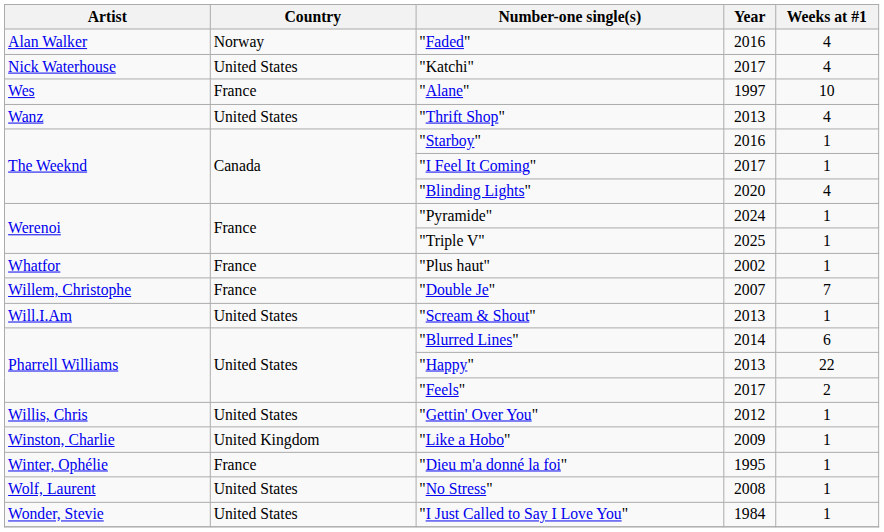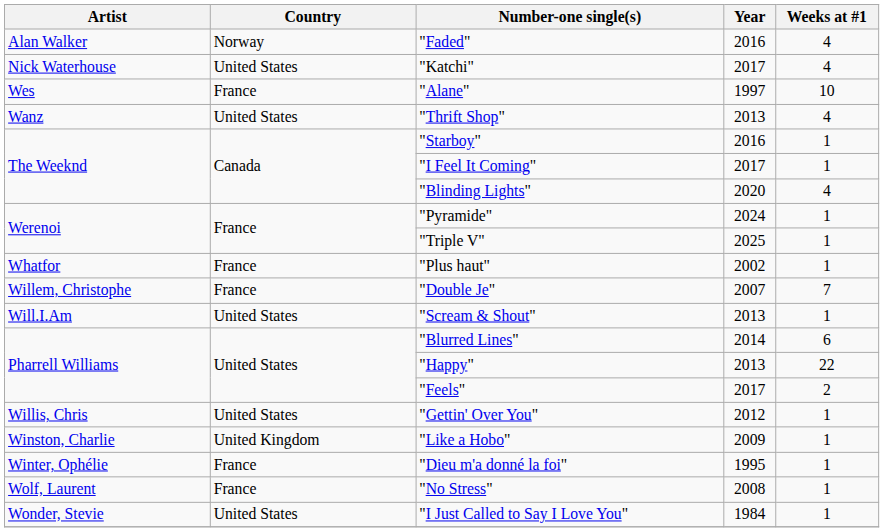(256, 489) United States -> (235, 489) France
